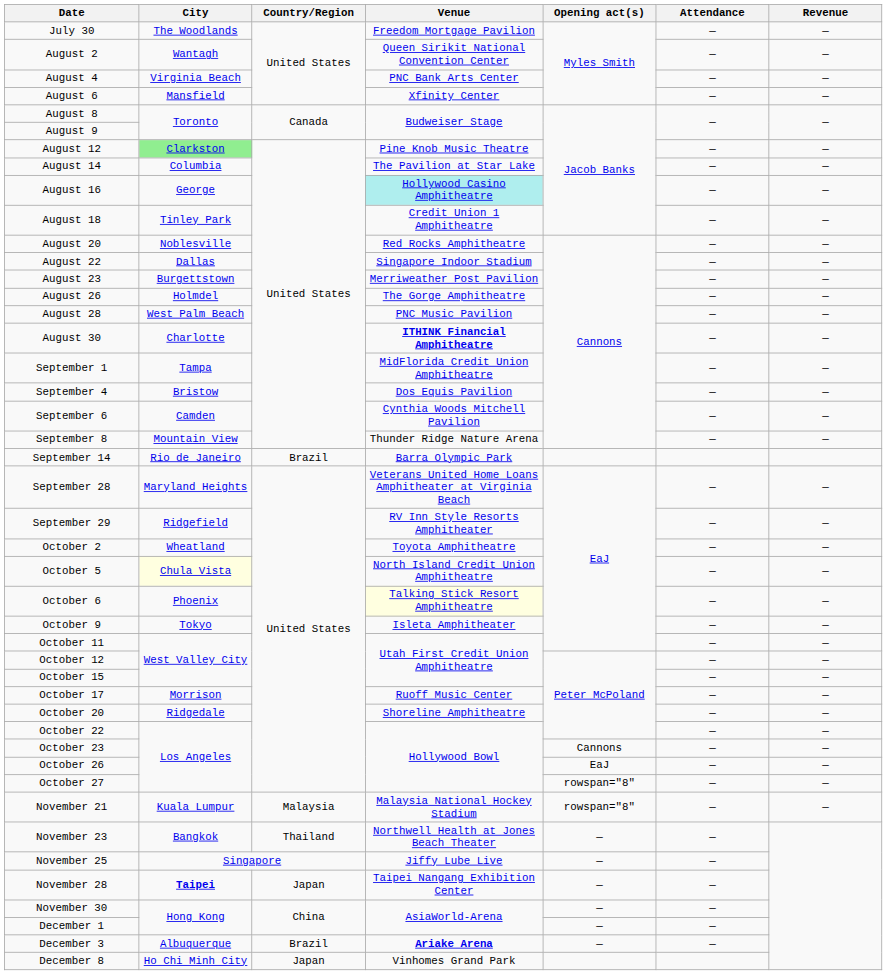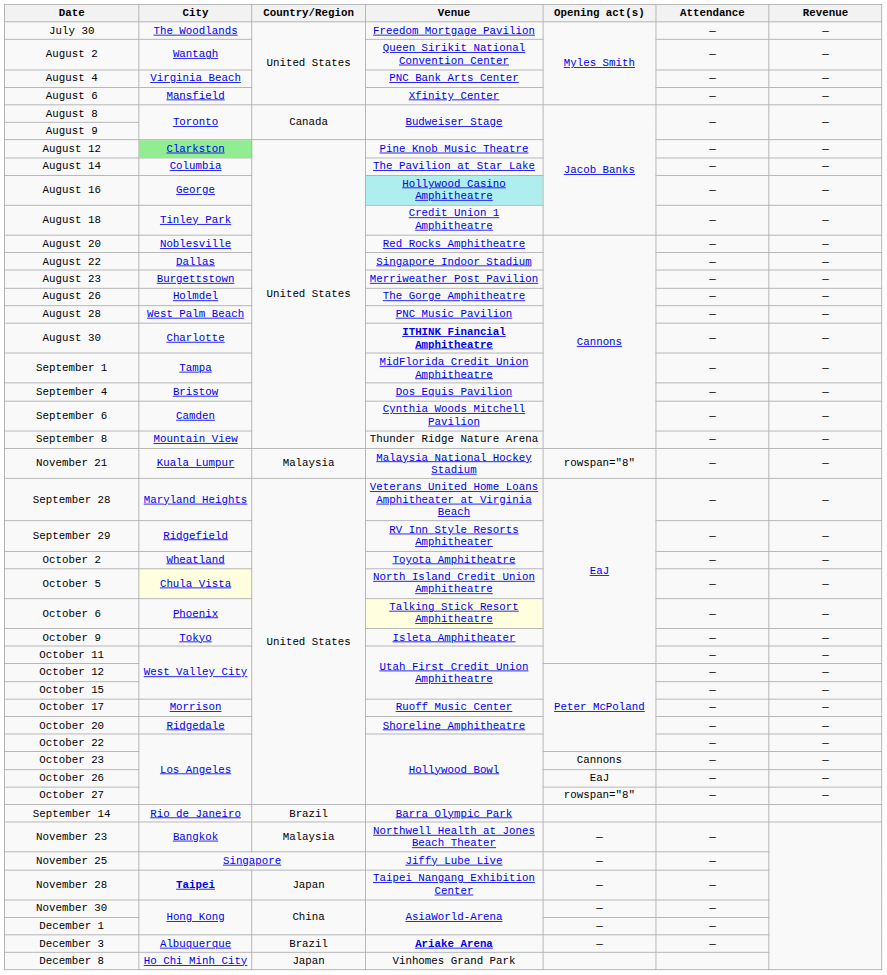rows swapped: (72, 457) <-> (72, 807)
(309, 837) Thailand -> (309, 837) Malaysia
